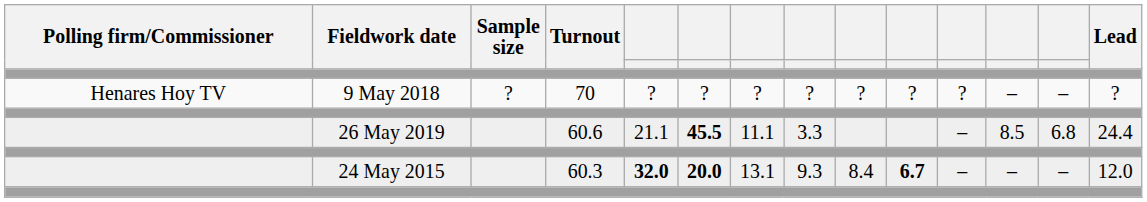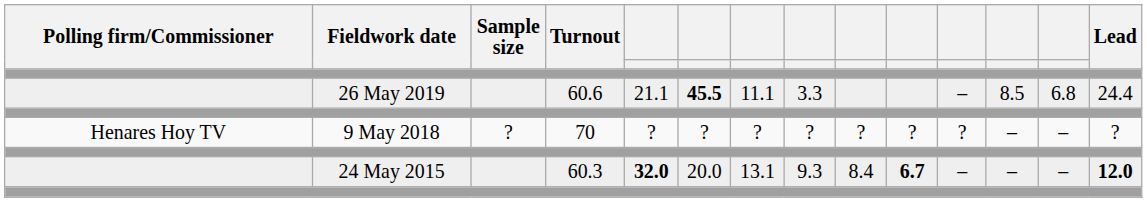rows swapped: (392, 132) <-> (392, 93)
(704, 172) bold -> (704, 172) normal
(1115, 172) normal -> (1115, 172) bold
